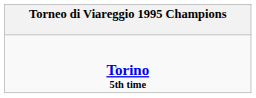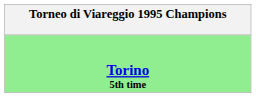(128, 75) no background -> (128, 75) lightgreen background
